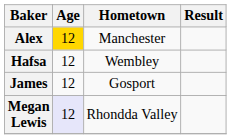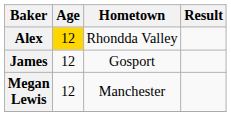(132, 38) Manchester -> (132, 38) Rhondda Valley
- row: (29, 61)
(68, 114) lavender background -> (68, 91) no background
(132, 114) Rhondda Valley -> (132, 91) Manchester
